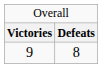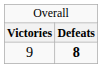(76, 52) normal -> (76, 52) bold
